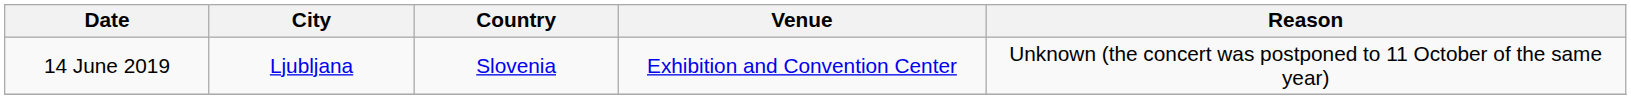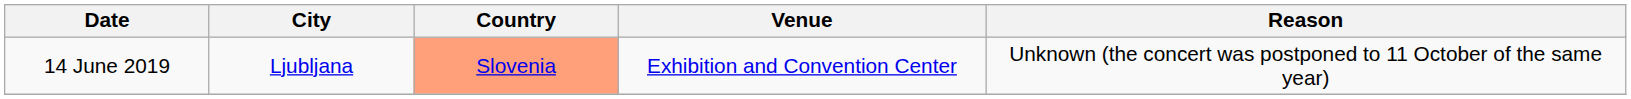(516, 65) no background -> (516, 65) lightsalmon background
